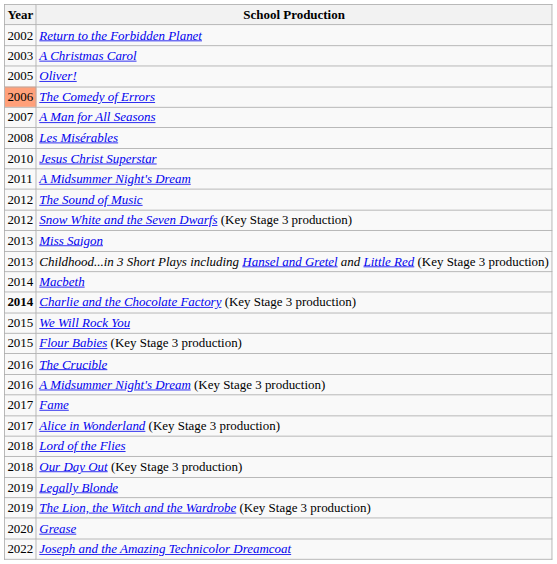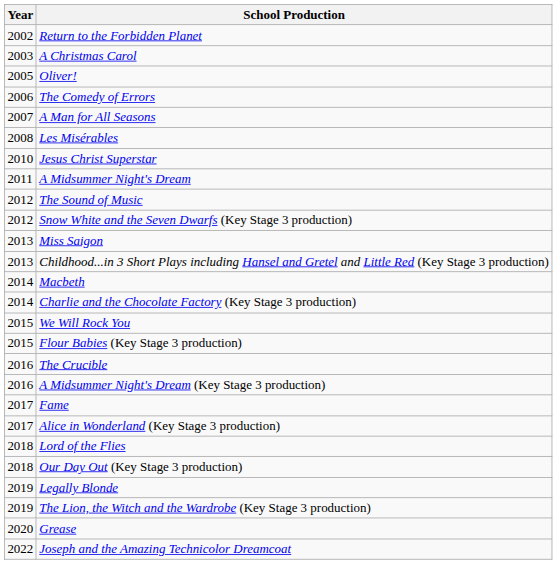(20, 96) lightsalmon background -> (20, 96) no background
(20, 302) bold -> (20, 302) normal
